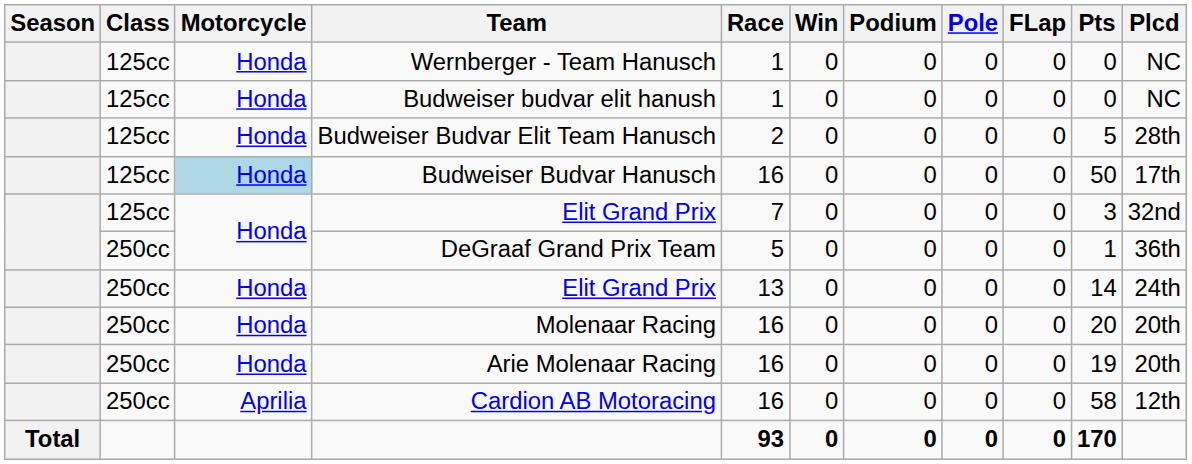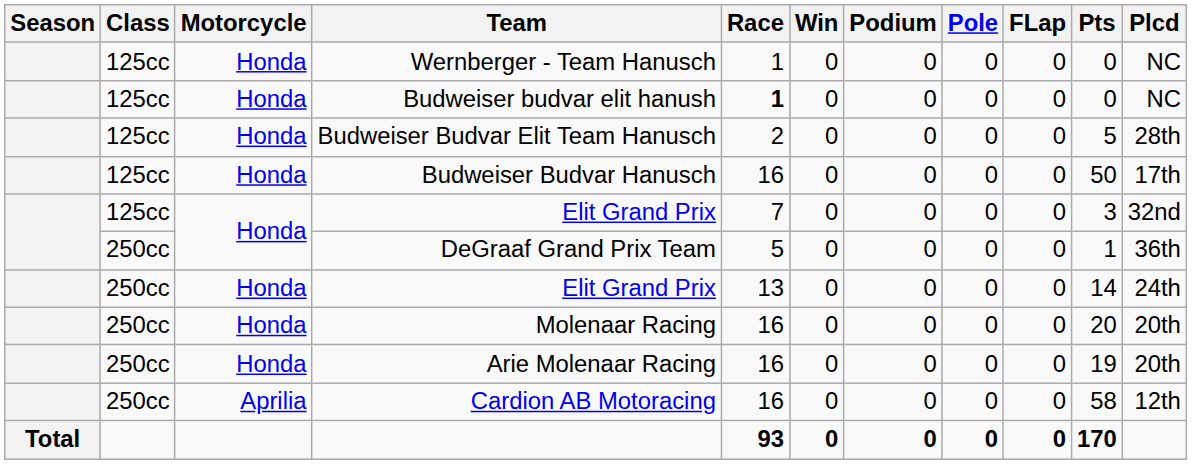(777, 99) normal -> (777, 99) bold
(271, 174) lightblue background -> (271, 174) no background
